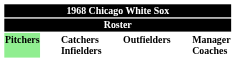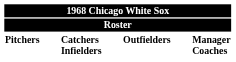(22, 39) lightgreen background -> (22, 39) no background
